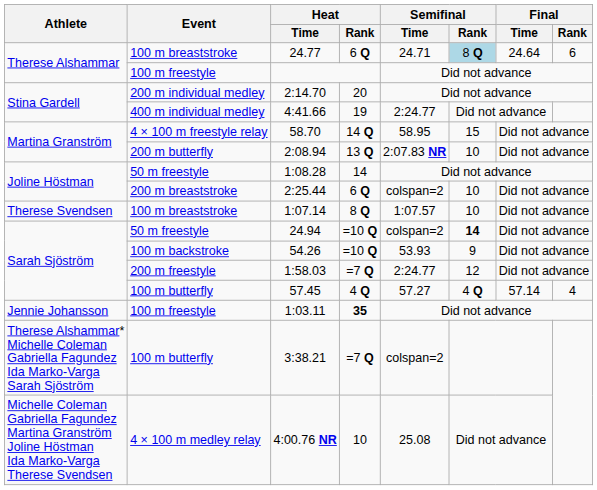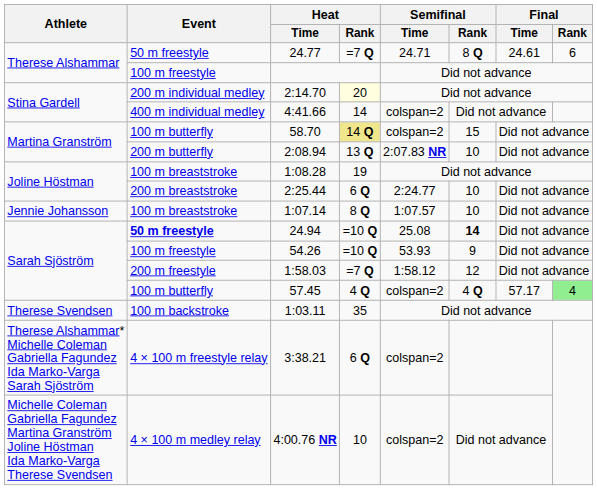(184, 53) 100 m breaststroke -> (169, 53) 50 m freestyle
(360, 53) 6 Q -> (360, 53) =7 Q
(473, 53) lightblue background -> (473, 53) no background
(524, 53) 24.64 -> (524, 53) 24.61
(360, 93) no background -> (360, 93) lightyellow background
(360, 113) 19 -> (360, 113) 14
(415, 113) 2:24.77 -> (415, 113) colspan=2
(199, 132) 4 × 100 m freestyle relay -> (172, 132) 100 m butterfly
(360, 132) no background -> (360, 132) khaki background
(415, 132) 58.95 -> (415, 132) colspan=2
(169, 172) 50 m freestyle -> (184, 172) 100 m breaststroke
(360, 172) 14 -> (360, 172) 19
(415, 192) colspan=2 -> (415, 192) 2:24.77
(60, 212) Therese Svendsen -> (58, 212) Jennie Johansson
(169, 231) normal -> (172, 231) bold
(415, 231) colspan=2 -> (415, 231) 25.08
(180, 251) 100 m backstroke -> (173, 251) 100 m freestyle
(415, 271) 2:24.77 -> (415, 271) 1:58.12
(415, 291) 57.27 -> (415, 291) colspan=2
(524, 291) 57.14 -> (524, 291) 57.17
(572, 291) no background -> (572, 291) lightgreen background
(58, 310) Jennie Johansson -> (60, 310) Therese Svendsen
(173, 310) 100 m freestyle -> (180, 310) 100 m backstroke
(360, 310) bold -> (360, 310) normal
(172, 358) 100 m butterfly -> (199, 358) 4 × 100 m freestyle relay
(360, 358) =7 Q -> (360, 358) 6 Q
(415, 441) 25.08 -> (415, 441) colspan=2
